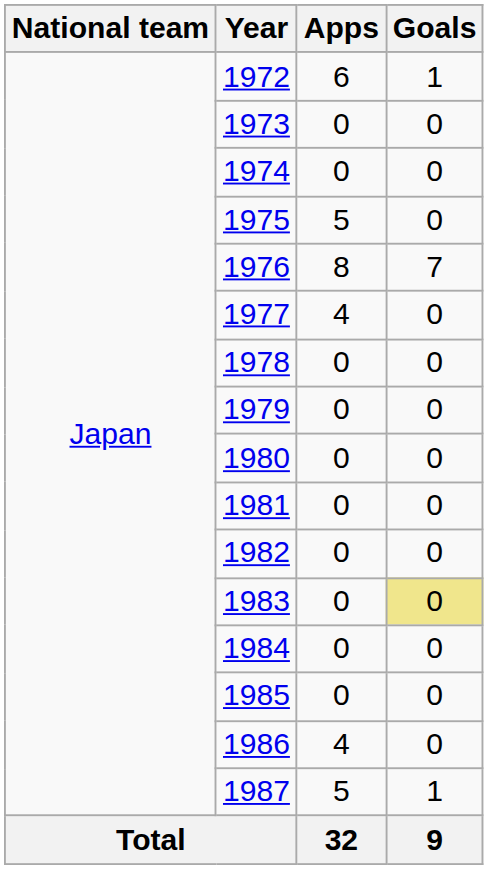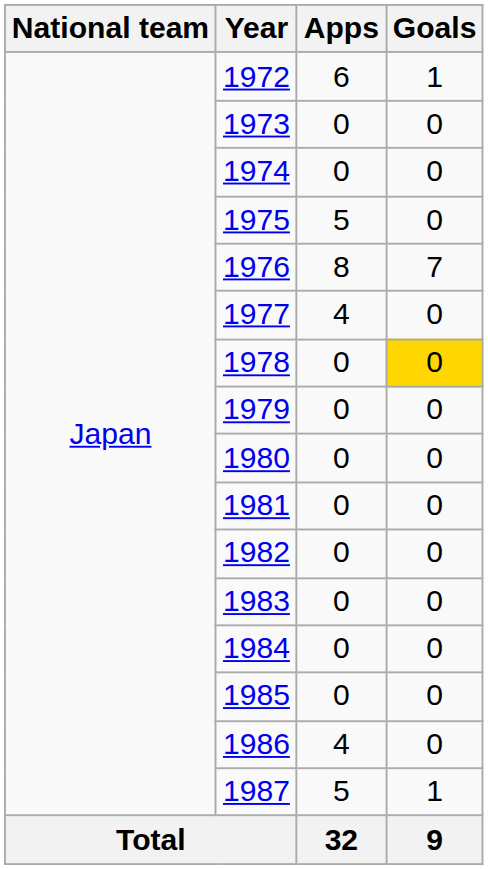(435, 362) no background -> (435, 362) gold background
(435, 600) khaki background -> (435, 600) no background
